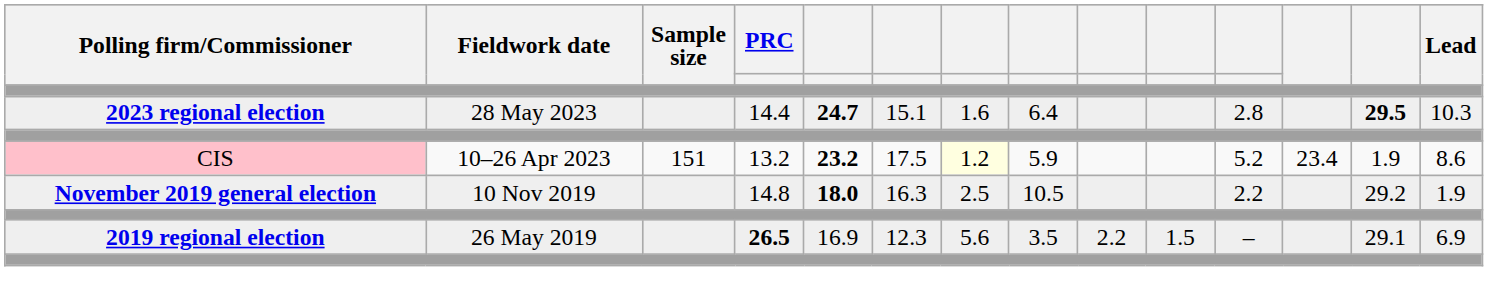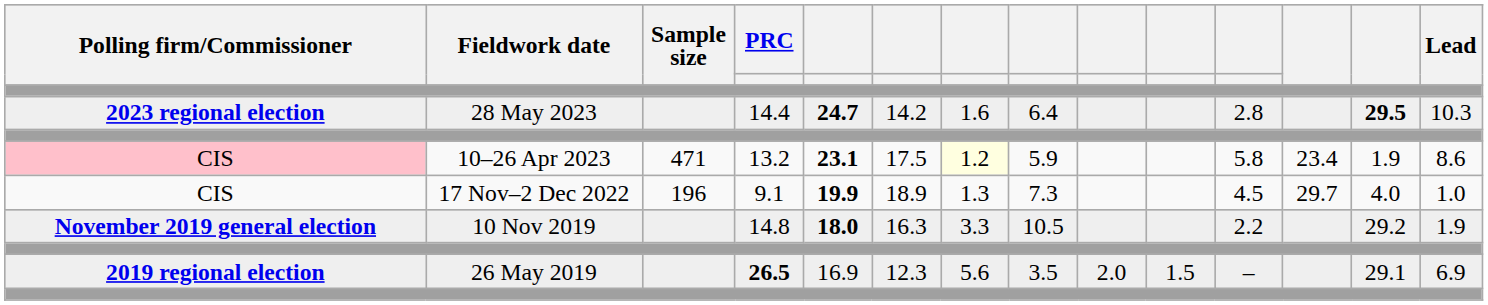(906, 113) 15.1 -> (906, 113) 14.2
(688, 158) 151 -> (688, 158) 471
(838, 158) 23.2 -> (838, 158) 23.1
(1249, 158) 5.2 -> (1249, 158) 5.8
+ row: (534, 192)
(975, 192) 2.5 -> (975, 226) 3.3
(1112, 237) 2.2 -> (1112, 272) 2.0
